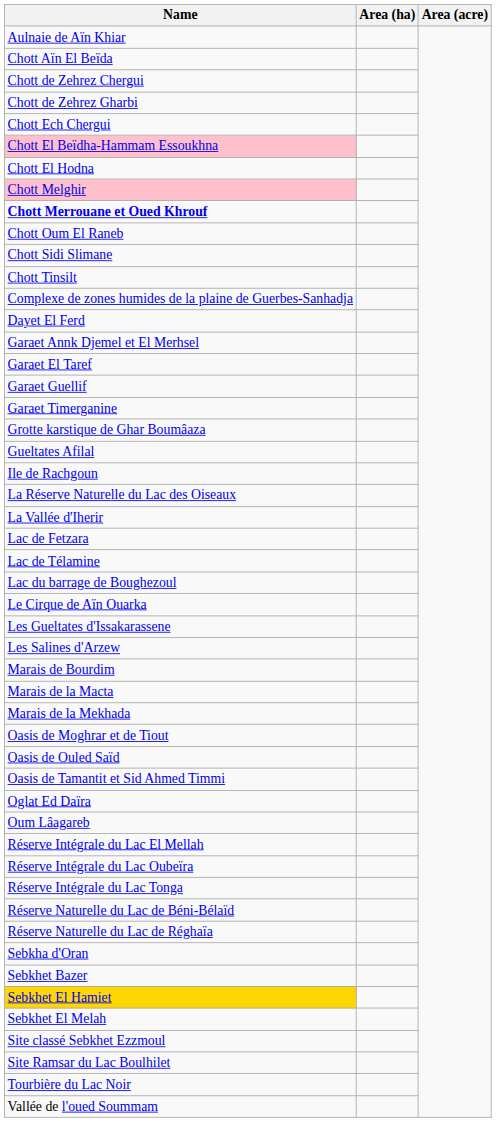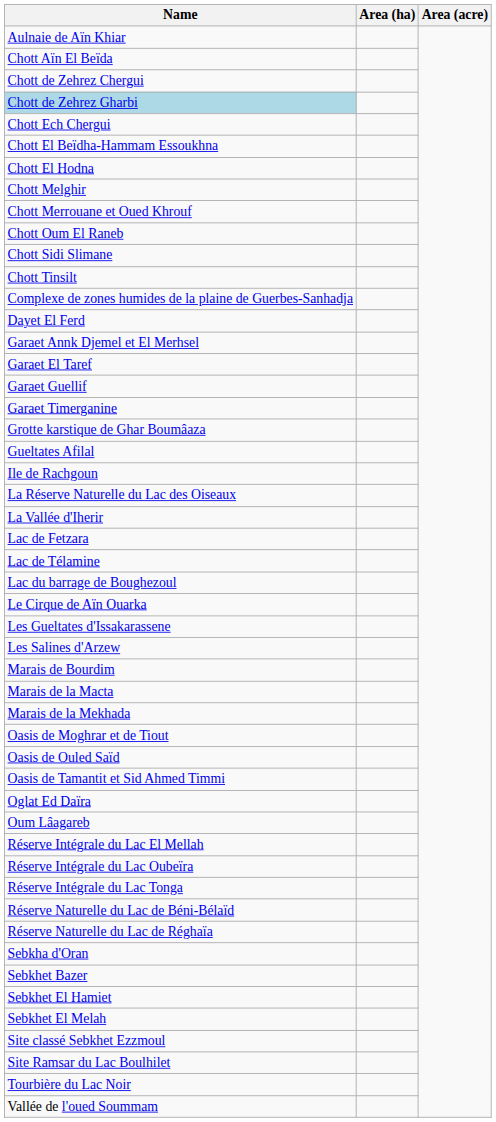(73, 102) no background -> (73, 102) lightblue background
(113, 146) pink background -> (113, 146) no background
(47, 189) pink background -> (47, 189) no background
(107, 211) bold -> (100, 211) normal
(60, 997) gold background -> (60, 997) no background
